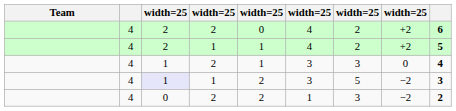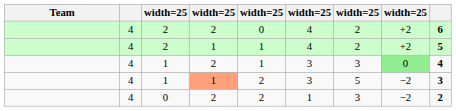(405, 64) no background -> (405, 64) lightgreen background
(166, 81) lavender background -> (166, 81) no background
(214, 81) no background -> (214, 81) lightsalmon background
